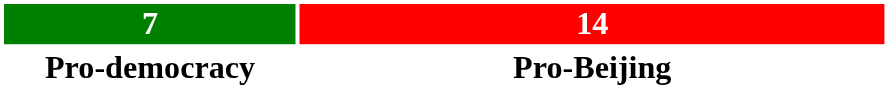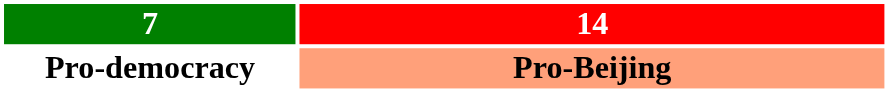(592, 67) no background -> (592, 67) lightsalmon background
